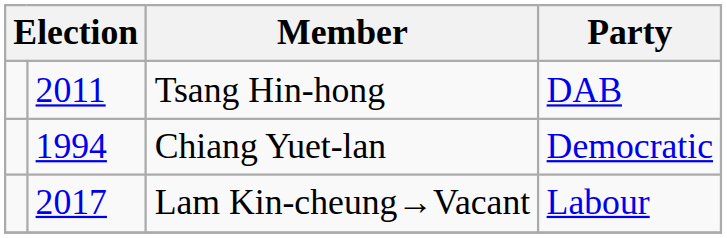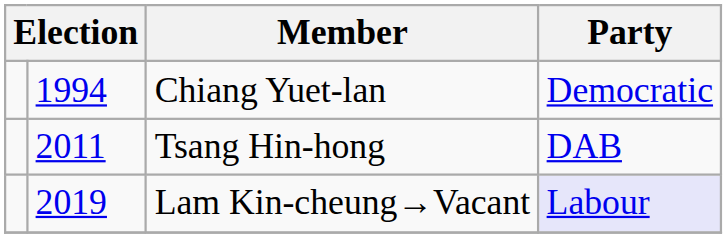rows swapped: (270, 145) <-> (270, 89)
(71, 202) 2017 -> (71, 202) 2019
(598, 202) no background -> (598, 202) lavender background
